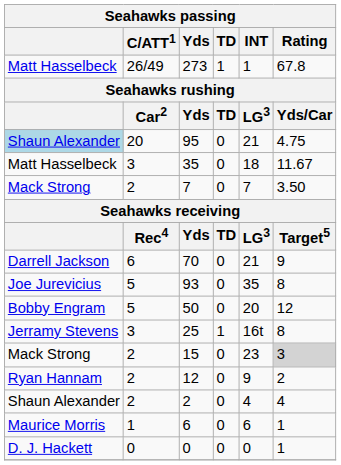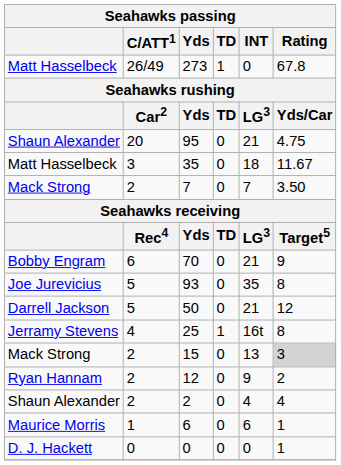(247, 66) 1 -> (247, 66) 0
(64, 140) lightblue background -> (64, 140) no background
(59, 261) Darrell Jackson -> (57, 261) Bobby Engram
(57, 308) Bobby Engram -> (59, 308) Darrell Jackson
(251, 308) 20 -> (251, 308) 21
(131, 331) 3 -> (131, 331) 4
(251, 354) 23 -> (251, 354) 13
